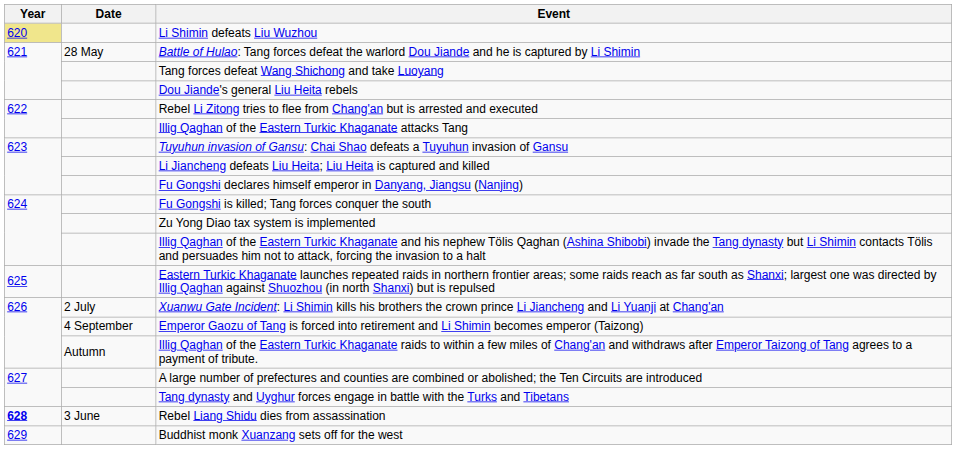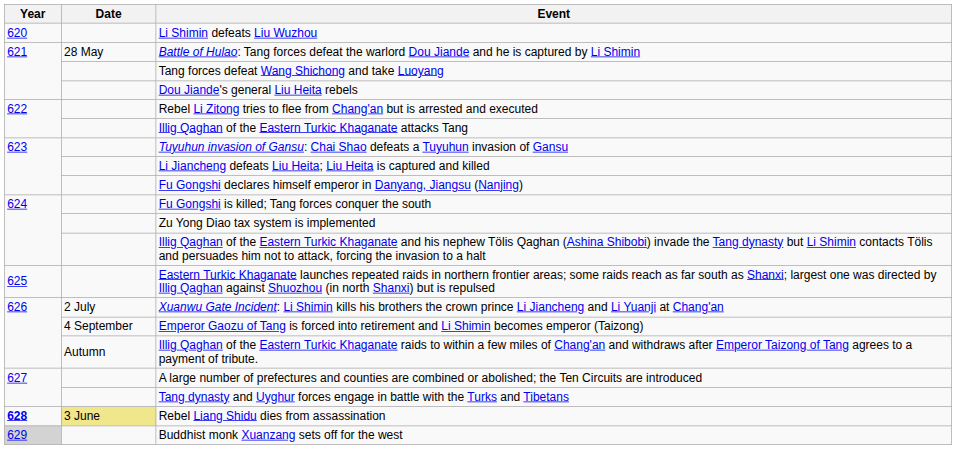(17, 33) khaki background -> (17, 33) no background
(82, 416) no background -> (82, 416) khaki background
(17, 435) no background -> (17, 435) lightgrey background
